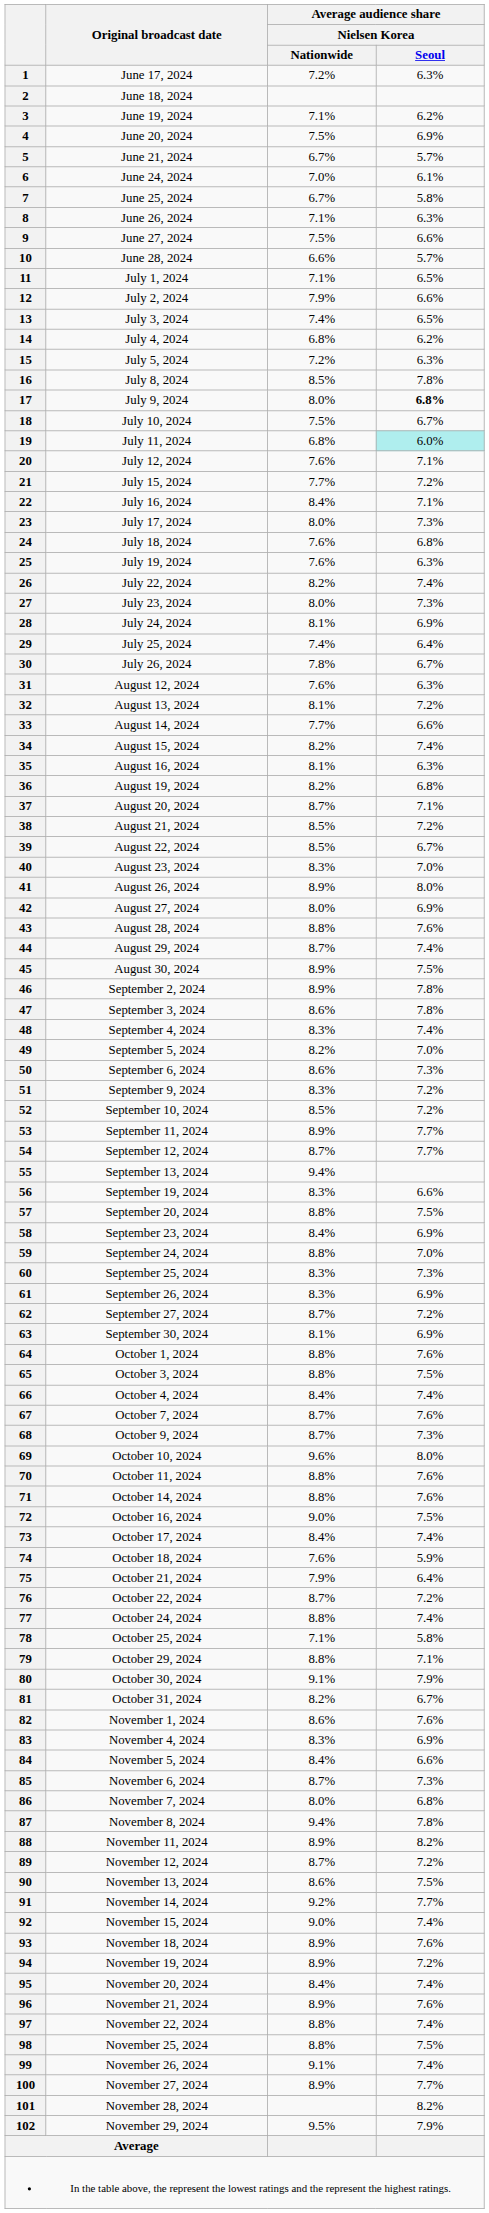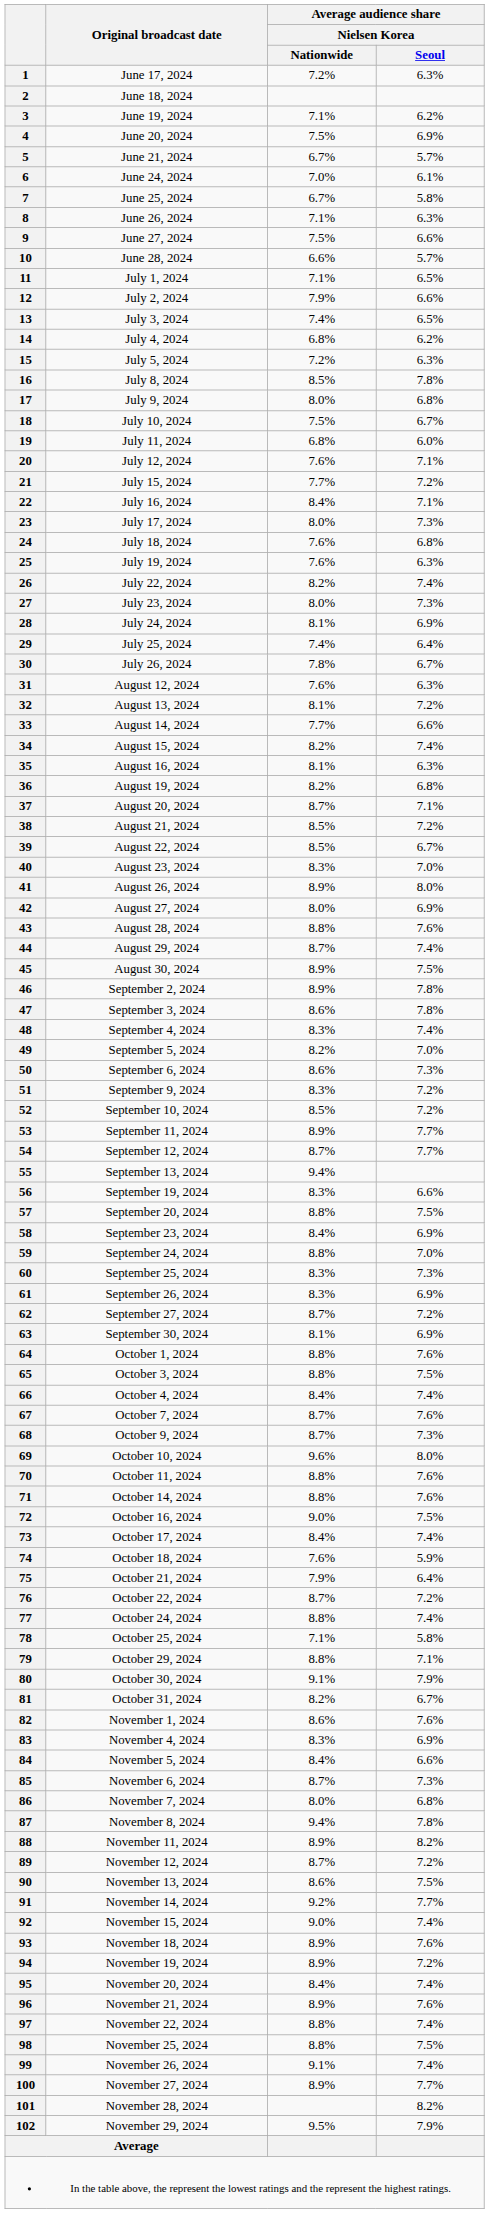(430, 400) bold -> (430, 400) normal
(430, 440) paleturquoise background -> (430, 440) no background
